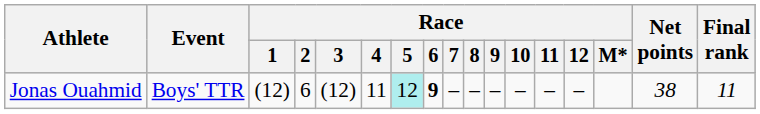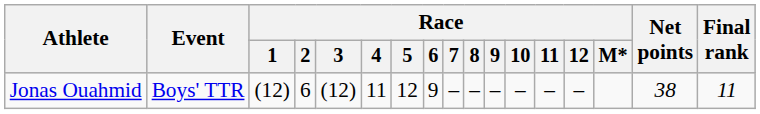(407, 90) paleturquoise background -> (407, 90) no background
(433, 90) bold -> (433, 90) normal
